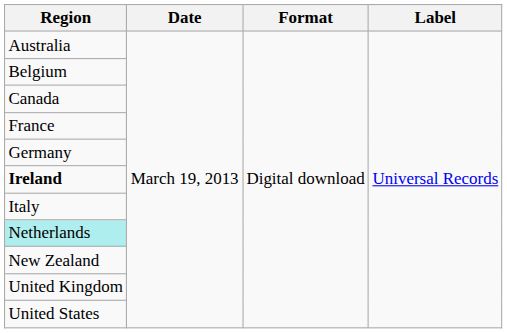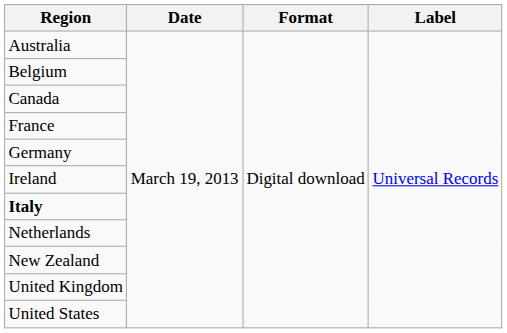(35, 179) bold -> (32, 179) normal
(24, 206) normal -> (25, 206) bold
(49, 233) paleturquoise background -> (49, 233) no background
